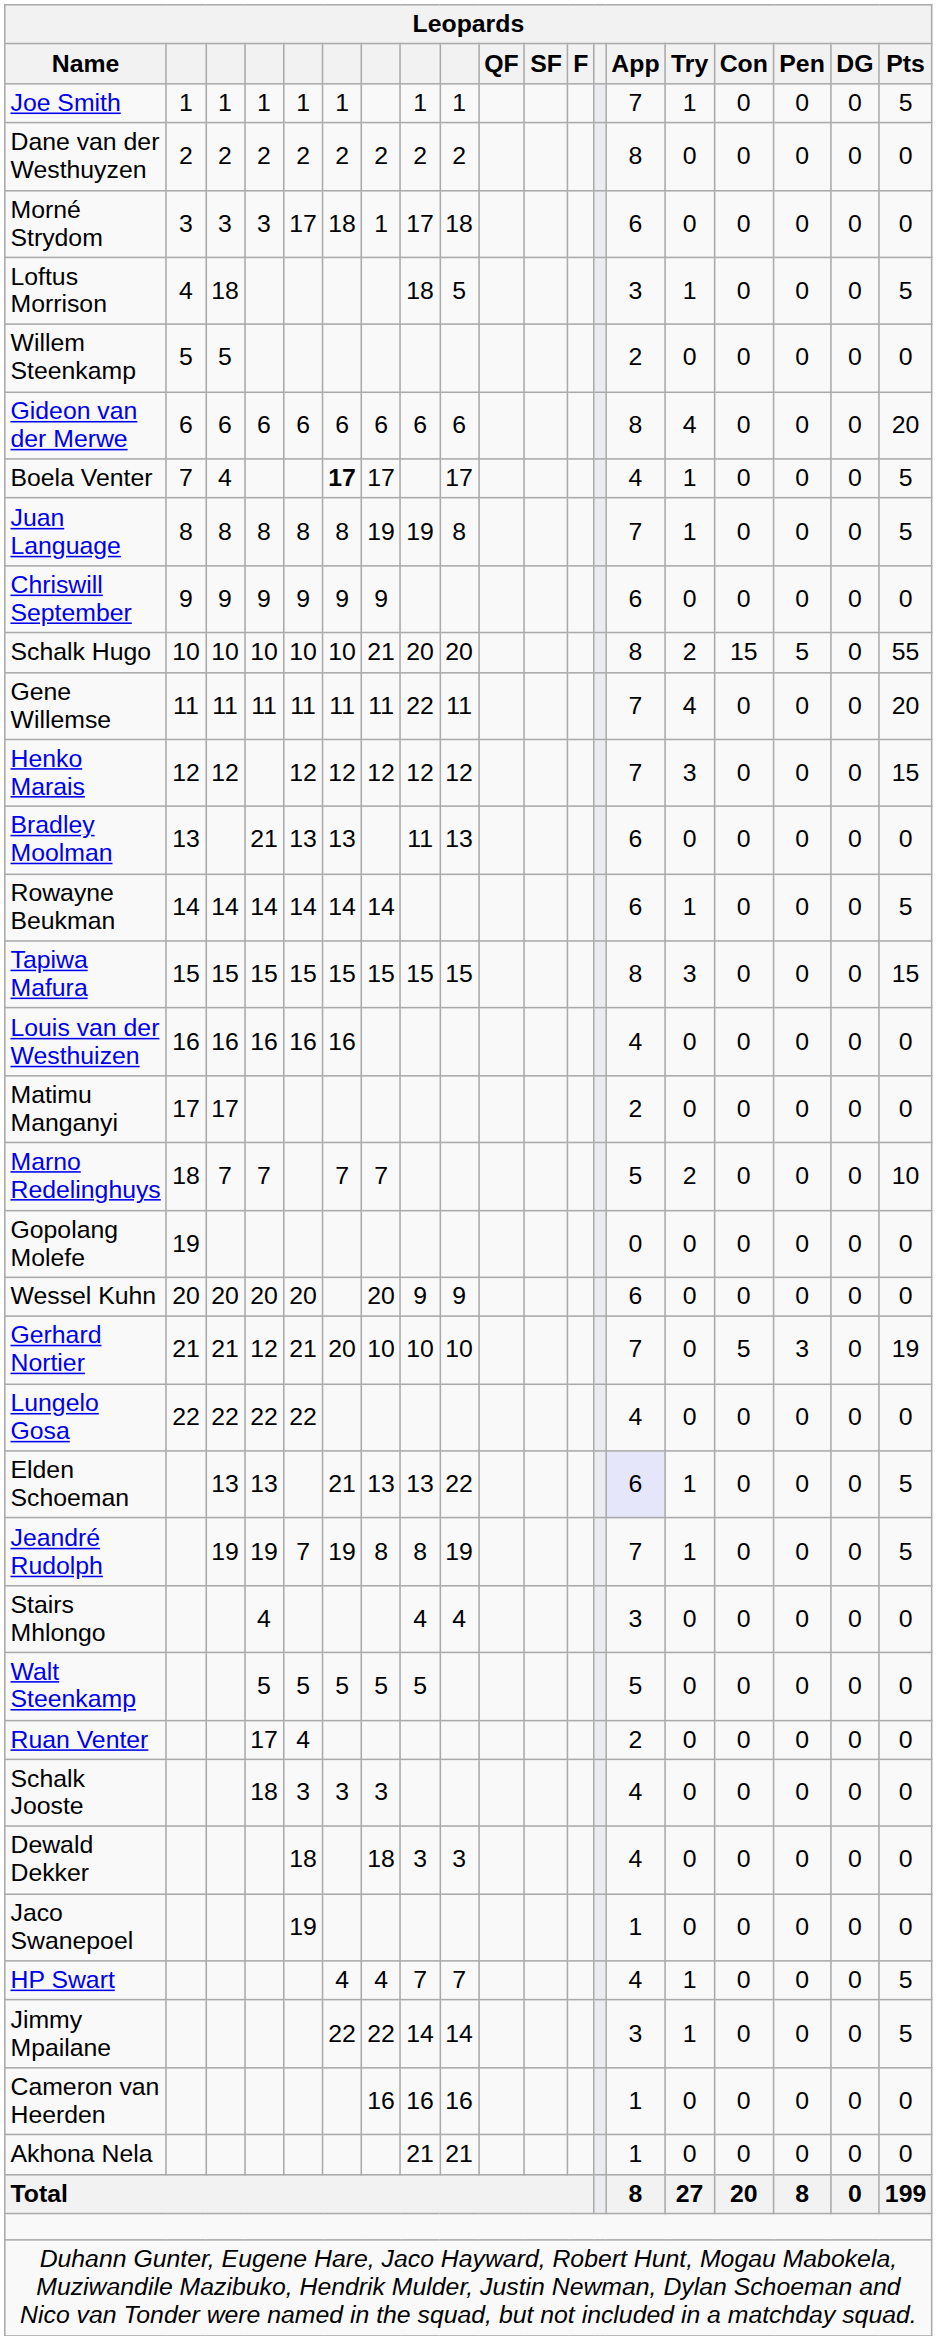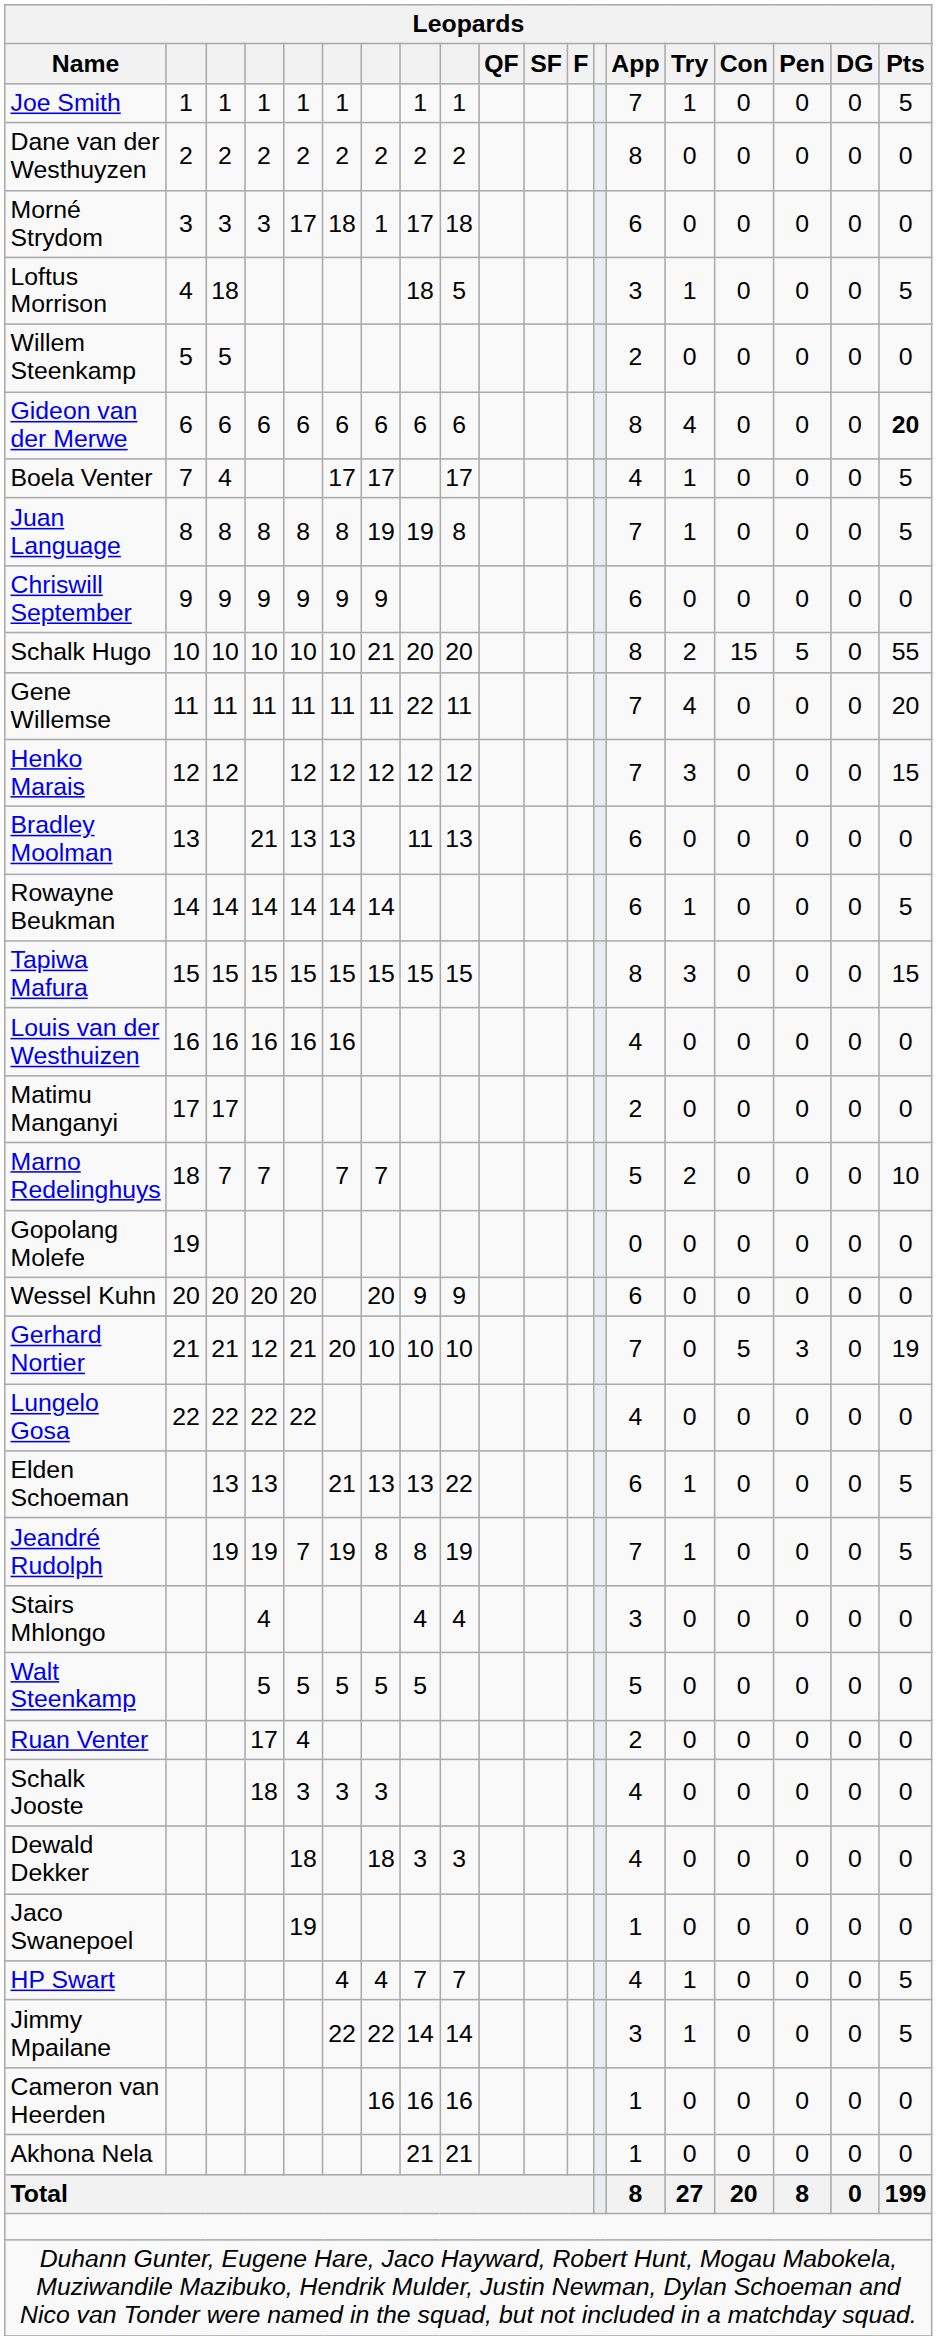(906, 425) normal -> (906, 425) bold
(342, 478) bold -> (342, 478) normal
(635, 1484) lavender background -> (635, 1484) no background
